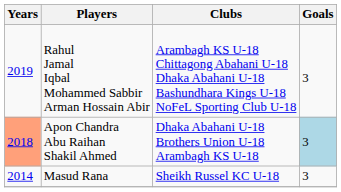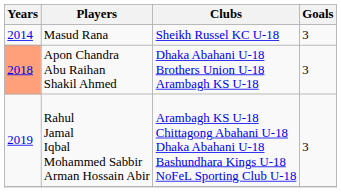rows swapped: (76, 176) <-> (97, 78)
(305, 141) lightblue background -> (305, 69) no background
